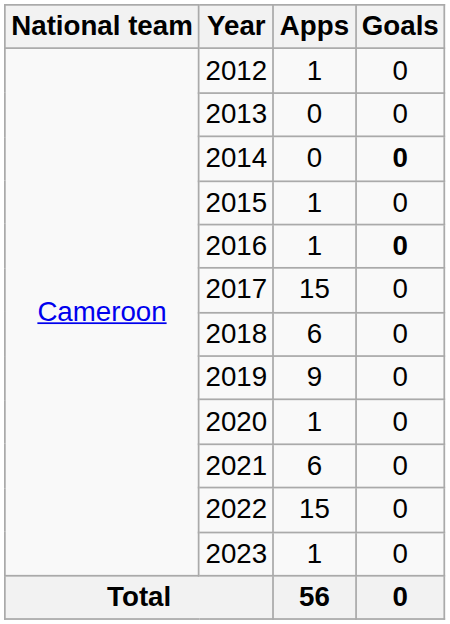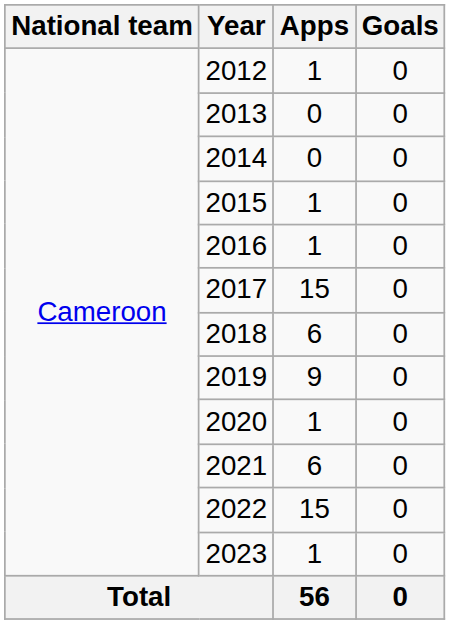(400, 158) bold -> (400, 158) normal
(400, 245) bold -> (400, 245) normal
